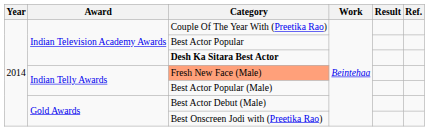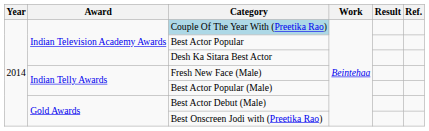(249, 27) no background -> (249, 27) lightblue background
(225, 57) bold -> (221, 57) normal
(216, 73) lightsalmon background -> (216, 73) no background
